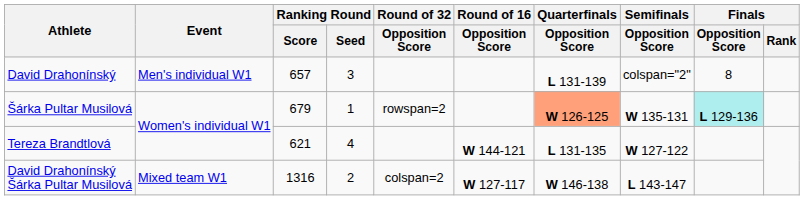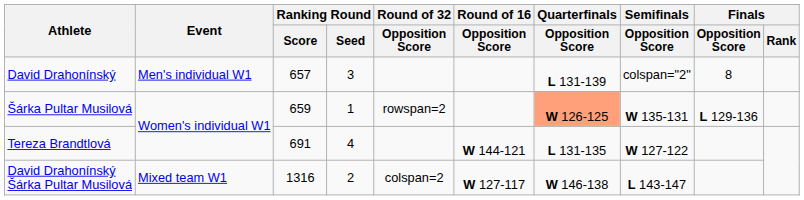(300, 109) 679 -> (300, 109) 659
(729, 116) paleturquoise background -> (729, 116) no background
(300, 144) 621 -> (300, 144) 691
